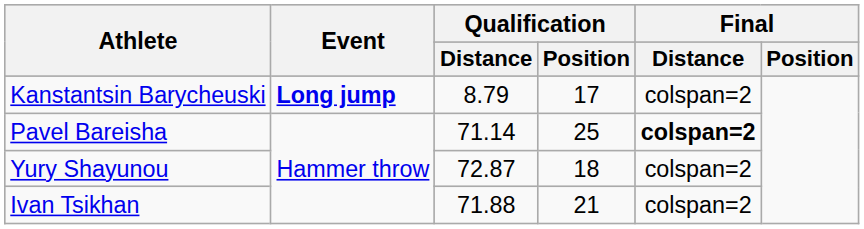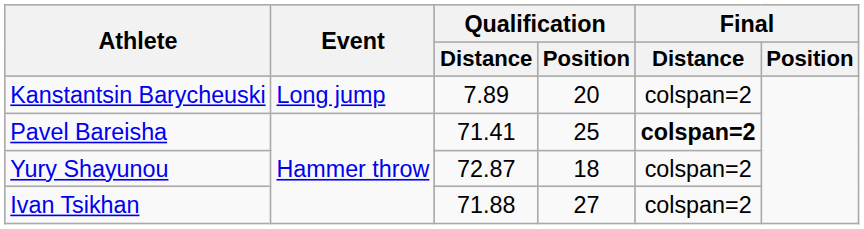(336, 95) bold -> (331, 95) normal
(486, 95) 8.79 -> (486, 95) 7.89
(586, 95) 17 -> (586, 95) 20
(486, 132) 71.14 -> (486, 132) 71.41
(586, 206) 21 -> (586, 206) 27
